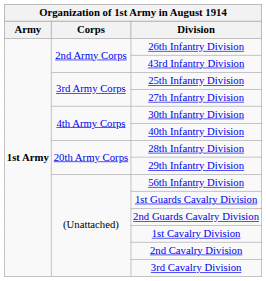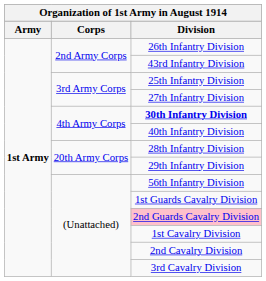(196, 115) normal -> (196, 115) bold
(196, 217) no background -> (196, 217) pink background
